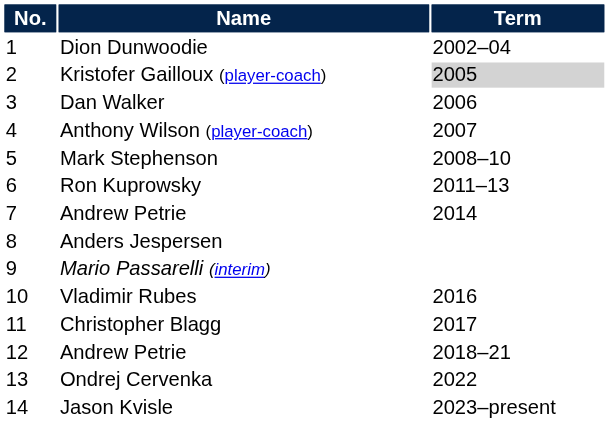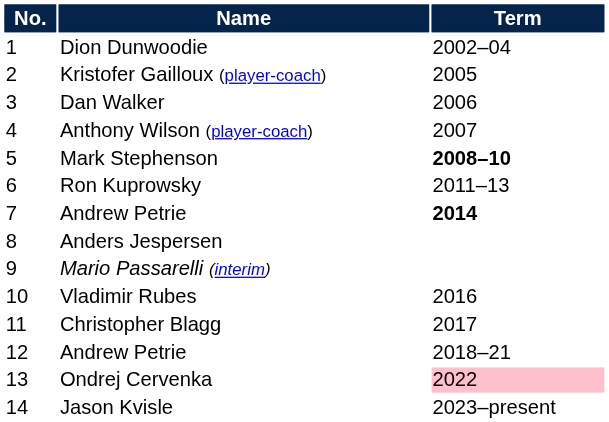(455, 74) lightgrey background -> (455, 74) no background
(472, 158) normal -> (472, 158) bold
(455, 213) normal -> (455, 213) bold
(455, 379) no background -> (455, 379) pink background
